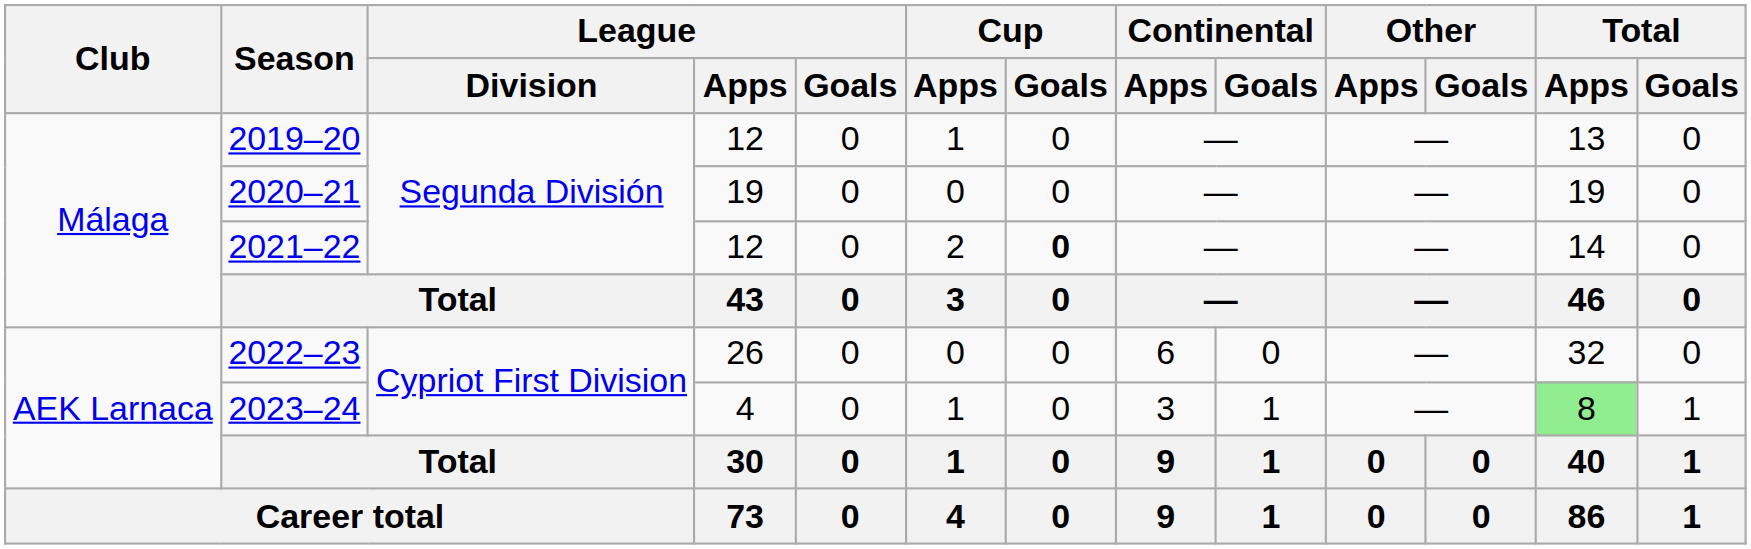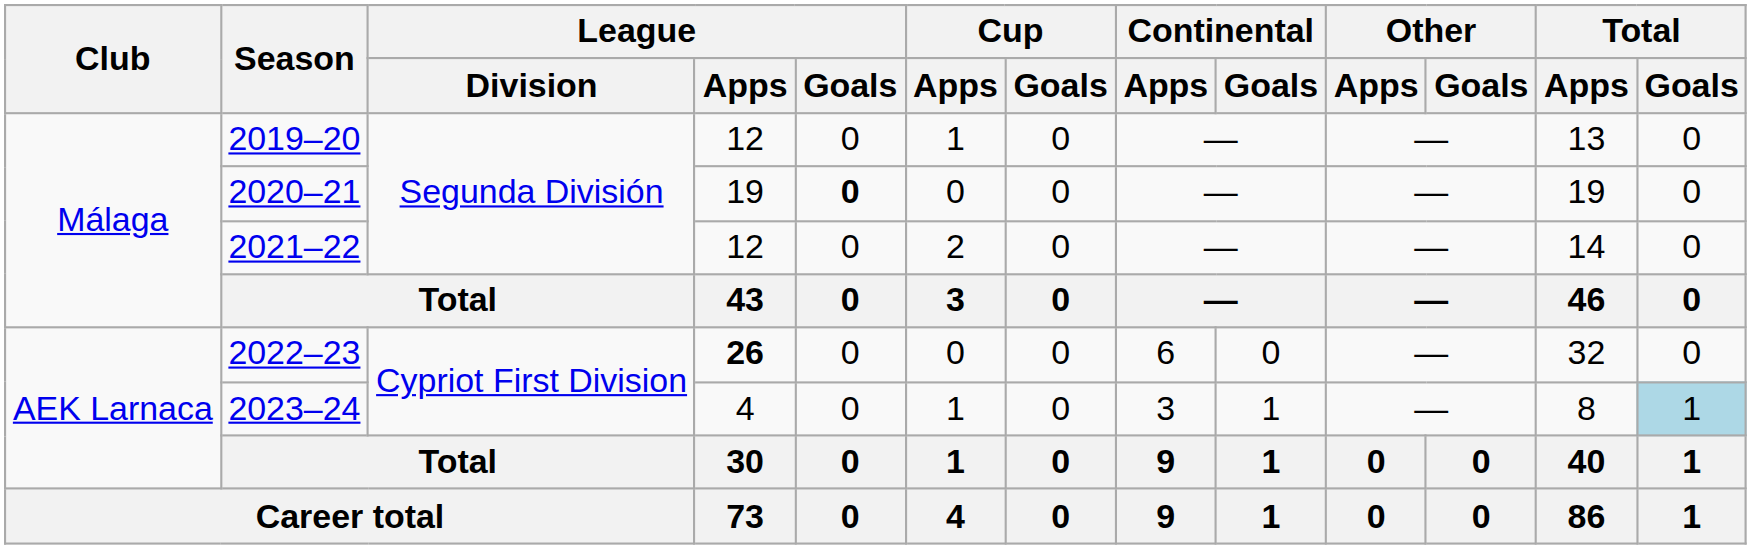(850, 192) normal -> (850, 192) bold
(1061, 246) bold -> (1061, 246) normal
(745, 354) normal -> (745, 354) bold
(1586, 407) lightgreen background -> (1586, 407) no background
(1692, 407) no background -> (1692, 407) lightblue background
